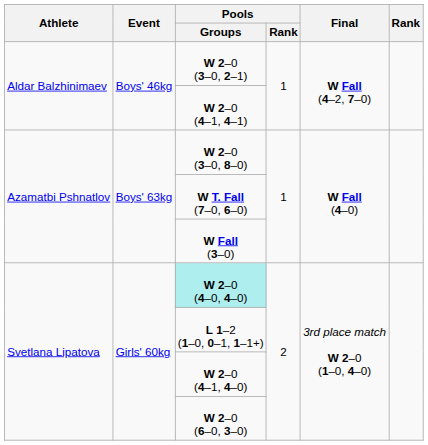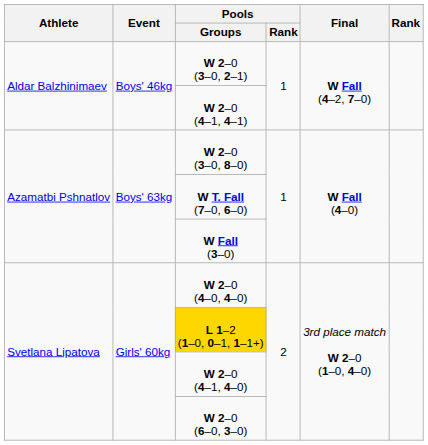(221, 292) paleturquoise background -> (221, 292) no background
(221, 336) no background -> (221, 336) gold background
